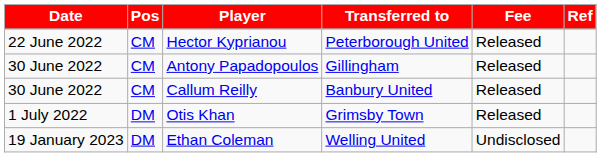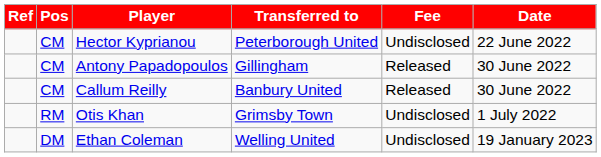columns swapped: (66, 16) <-> (580, 16)
(509, 41) Released -> (428, 41) Undisclosed
(143, 115) DM -> (52, 115) RM
(509, 115) Released -> (428, 115) Undisclosed
